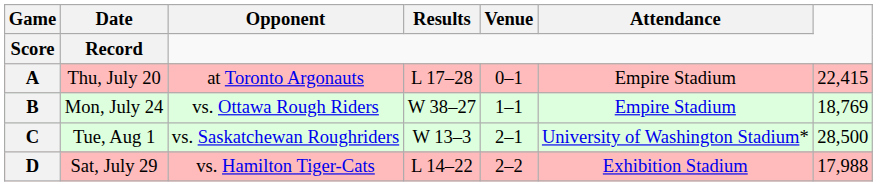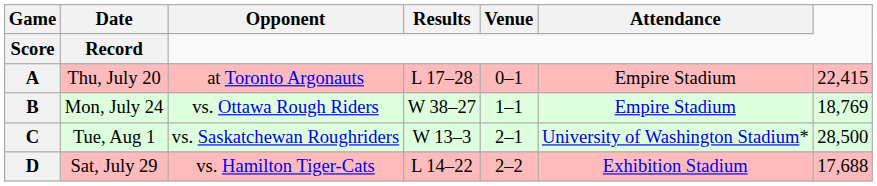(843, 166) 17,988 -> (843, 166) 17,688
